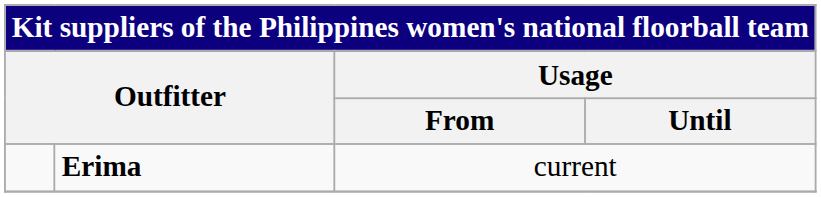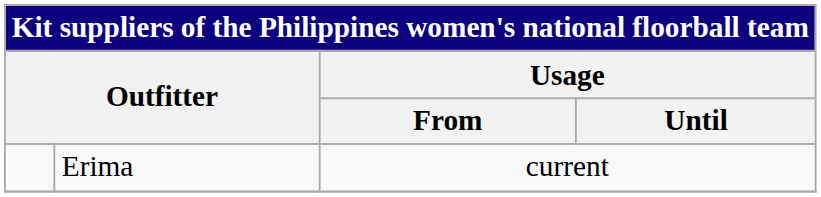(102, 167) bold -> (98, 167) normal
